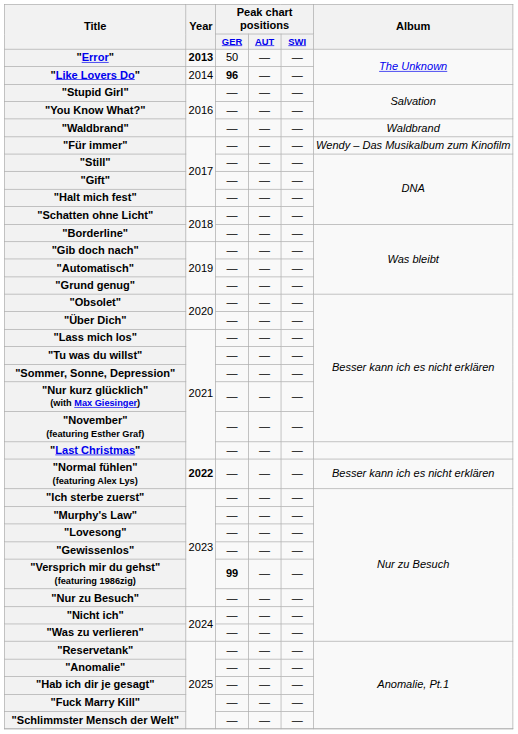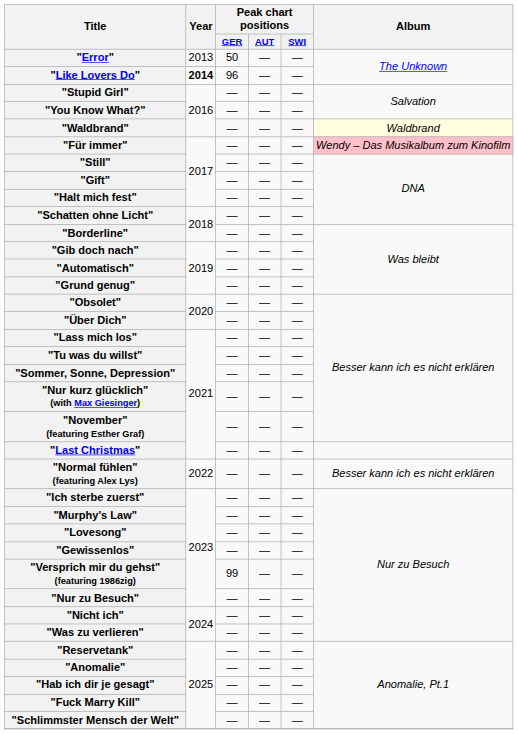(201, 57) bold -> (201, 57) normal
(201, 75) normal -> (201, 75) bold
(232, 75) bold -> (232, 75) normal
(413, 128) no background -> (413, 128) lightyellow background
(413, 145) no background -> (413, 145) pink background
(201, 474) bold -> (201, 474) normal
(232, 574) bold -> (232, 574) normal
